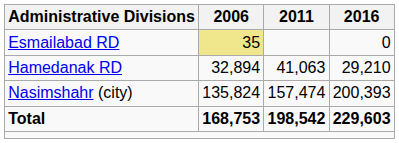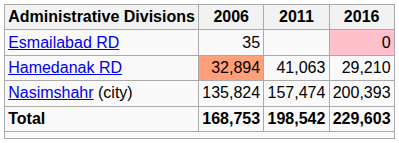(251, 42) khaki background -> (251, 42) no background
(386, 42) no background -> (386, 42) pink background
(236, 67) no background -> (236, 67) lightsalmon background
